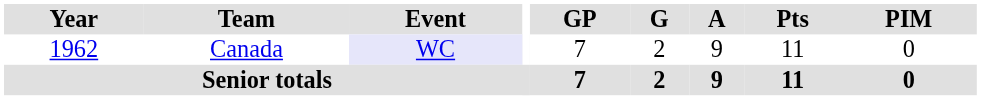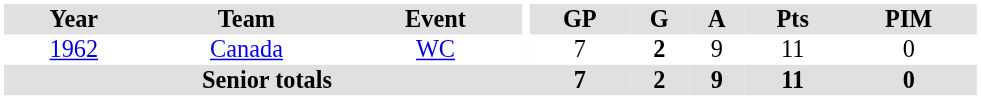(436, 49) lavender background -> (436, 49) no background
(659, 49) normal -> (659, 49) bold
